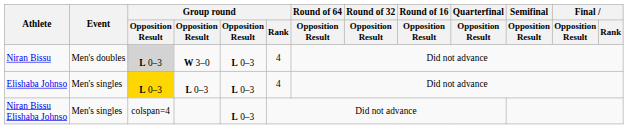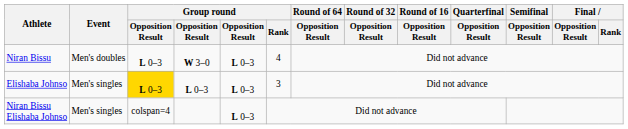(151, 64) lightgrey background -> (151, 64) no background
(278, 85) 4 -> (278, 85) 3
